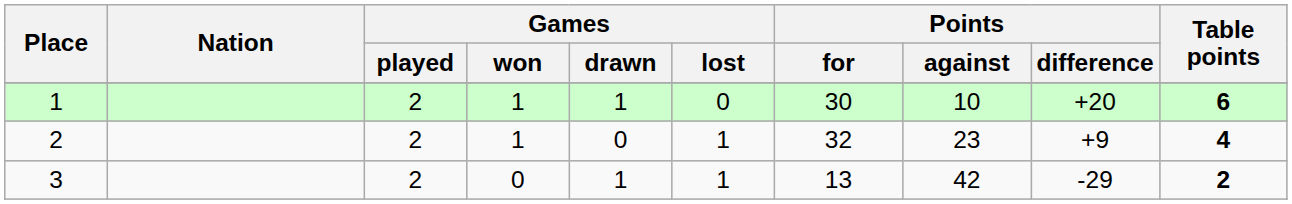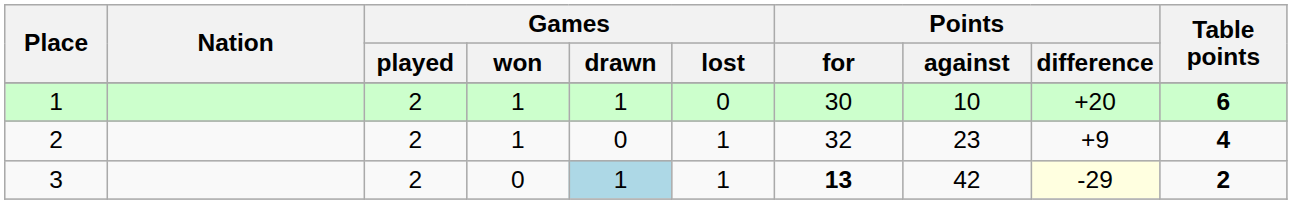(620, 179) no background -> (620, 179) lightblue background
(838, 179) normal -> (838, 179) bold
(1095, 179) no background -> (1095, 179) lightyellow background
